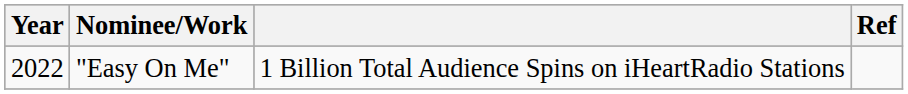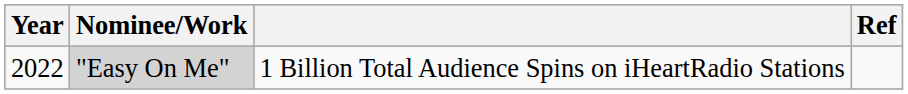(153, 67) no background -> (153, 67) lightgrey background
